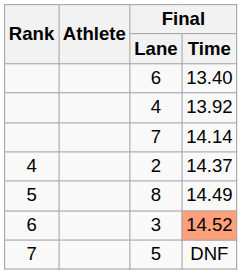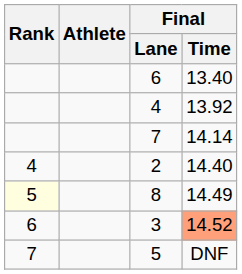(209, 166) 14.37 -> (209, 166) 14.40
(32, 195) no background -> (32, 195) lightyellow background
